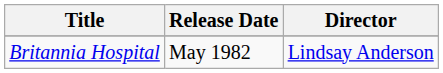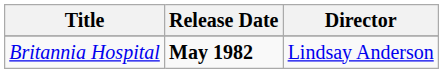(210, 52) normal -> (211, 52) bold
